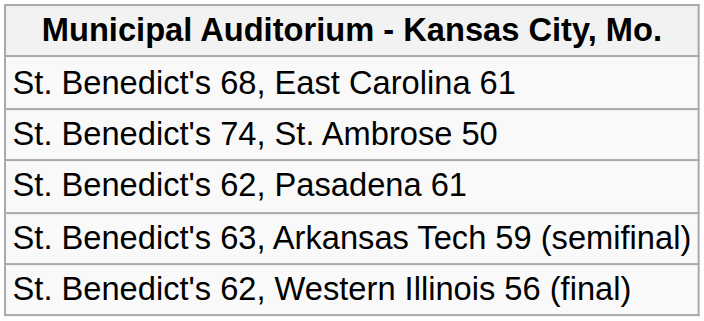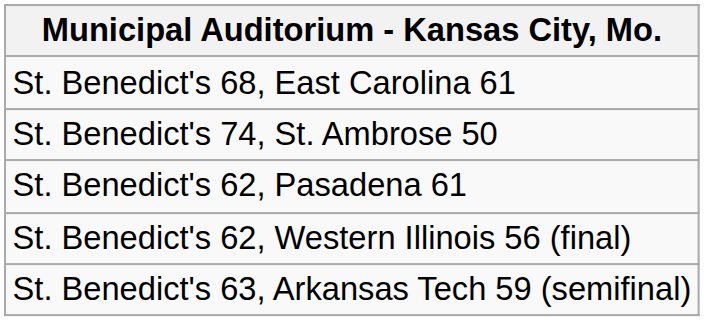(352, 237) St. Benedict's 63, Arkansas Tech 59 (semifinal) -> (322, 237) St. Benedict's 62, Western Illinois 56 (final)
(322, 289) St. Benedict's 62, Western Illinois 56 (final) -> (352, 289) St. Benedict's 63, Arkansas Tech 59 (semifinal)
